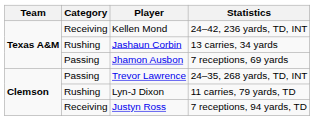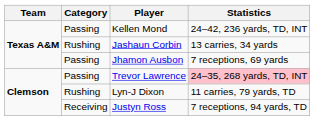(86, 29) Receiving -> (82, 29) Passing
(249, 76) no background -> (249, 76) pink background
